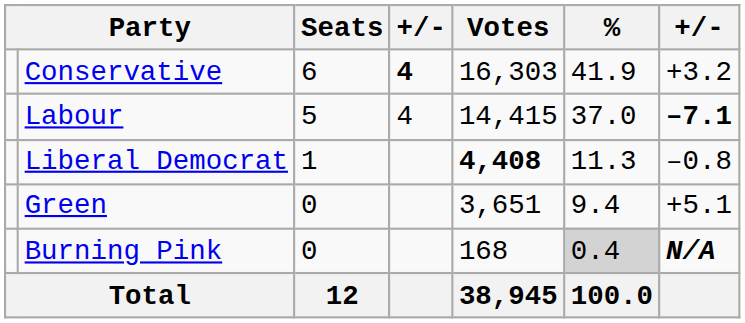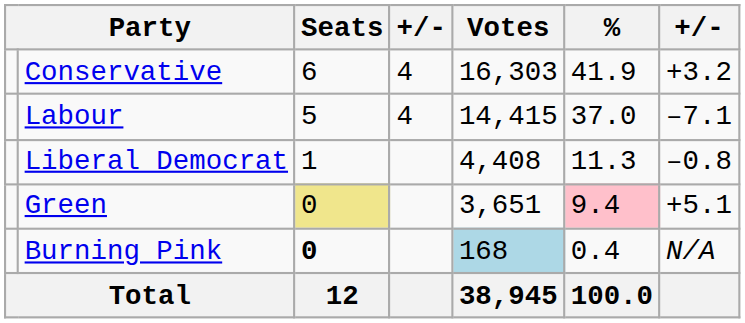(405, 72) bold -> (405, 72) normal
(699, 117) bold -> (699, 117) normal
(500, 162) bold -> (500, 162) normal
(309, 206) no background -> (309, 206) khaki background
(595, 206) no background -> (595, 206) pink background
(309, 251) normal -> (309, 251) bold
(484, 251) no background -> (484, 251) lightblue background
(595, 251) lightgrey background -> (595, 251) no background
(691, 251) bold -> (691, 251) normal
